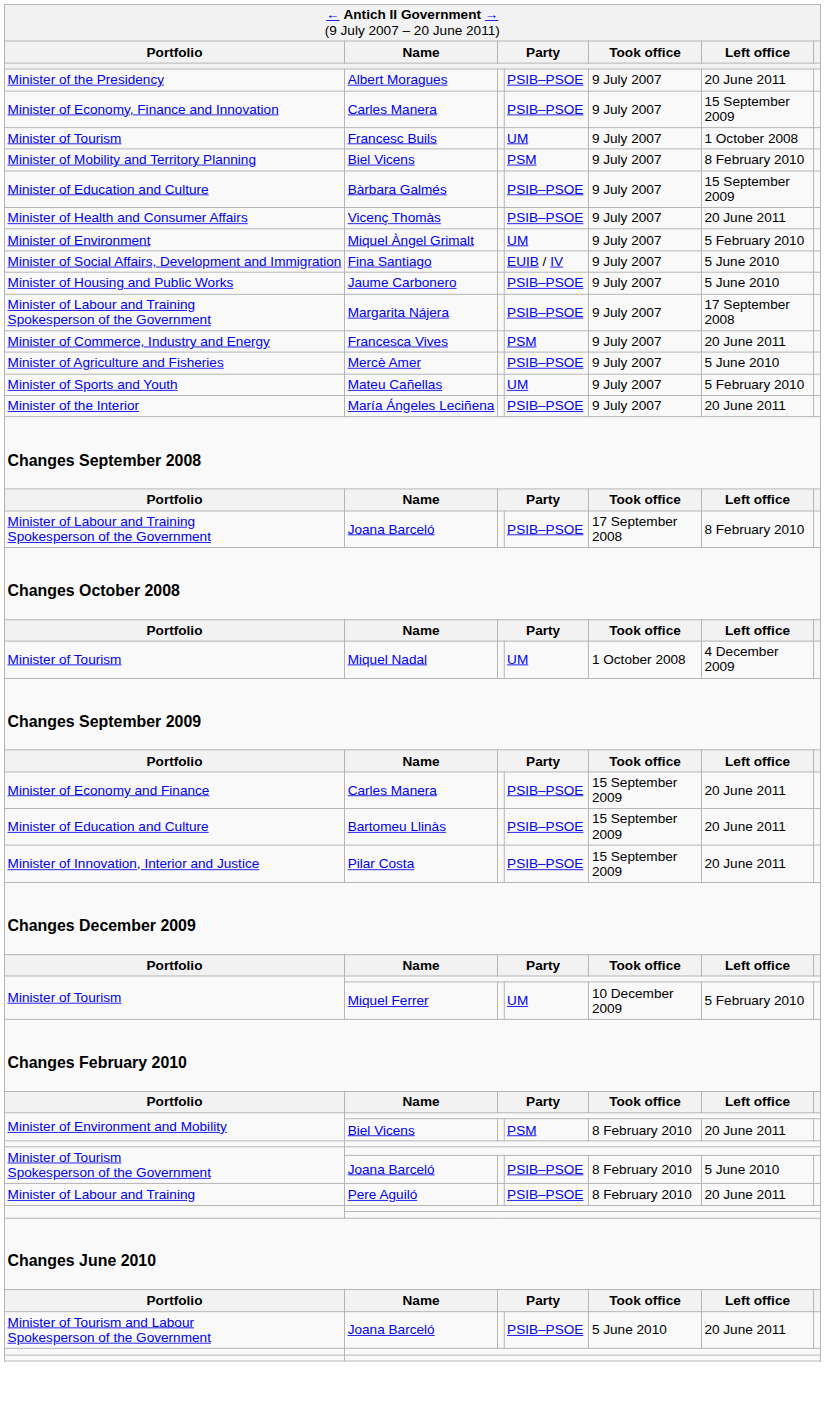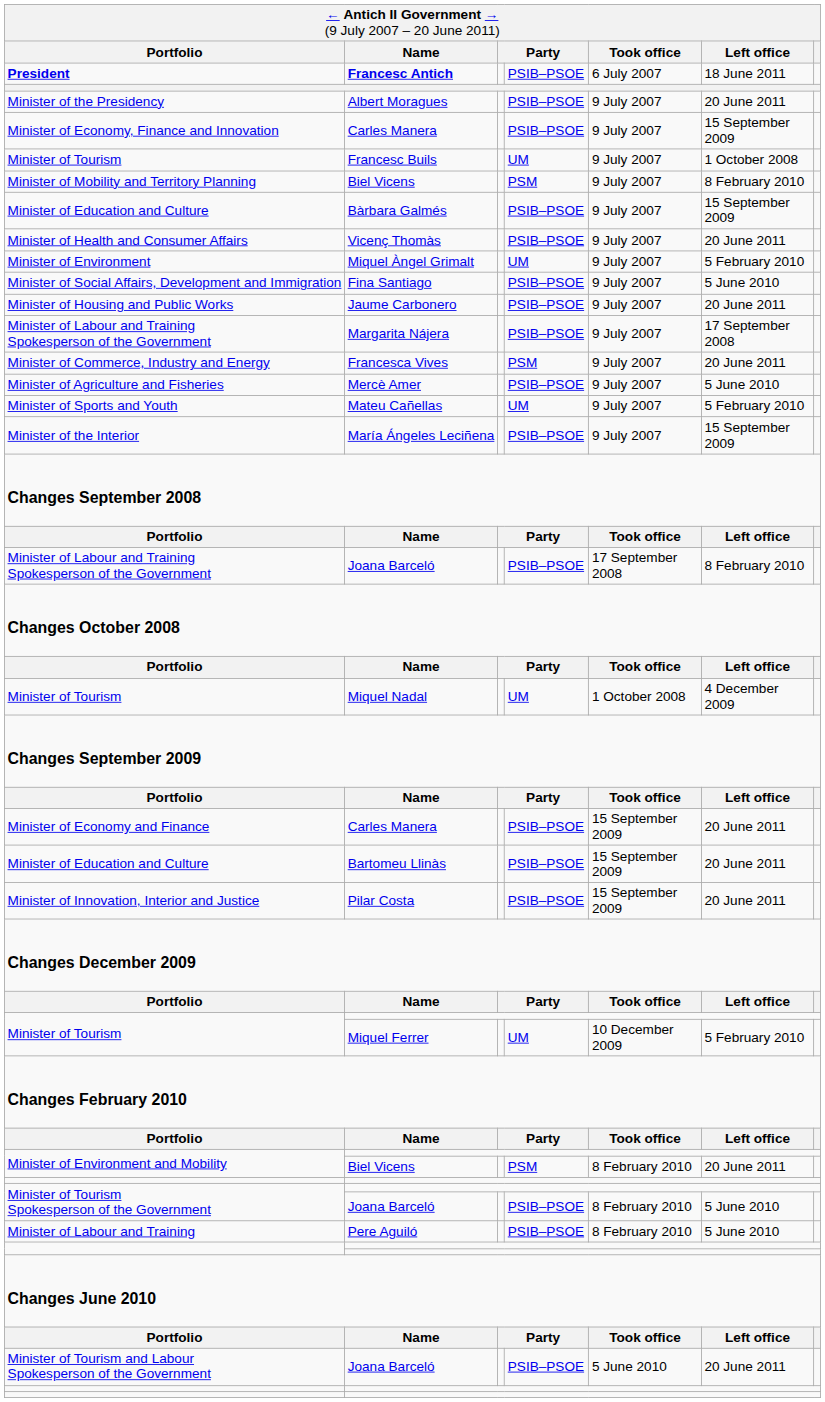+ row: (39, 73)
(535, 261) EUIB / IV -> (546, 283) PSIB–PSOE
(742, 283) 5 June 2010 -> (745, 304) 20 June 2011
(745, 406) 20 June 2011 -> (747, 435) 15 September 2009
(745, 1194) 20 June 2011 -> (742, 1231) 5 June 2010
